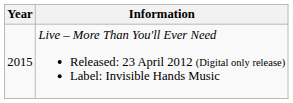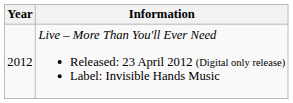(20, 61) 2015 -> (20, 61) 2012
